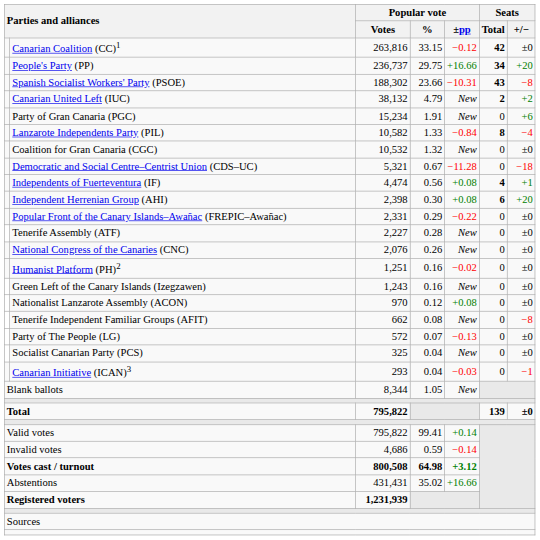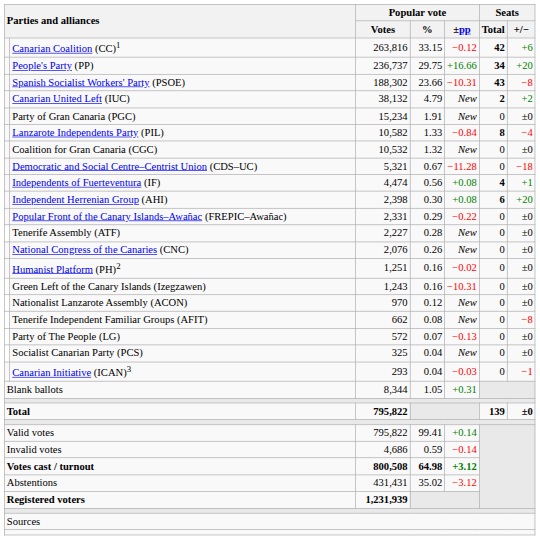(527, 47) ±0 -> (527, 47) +6
(527, 116) +6 -> (527, 116) ±0
(467, 286) New -> (462, 286) −10.31
(465, 303) +0.08 -> (467, 303) New
(467, 389) New -> (465, 389) +0.31
(462, 483) +16.66 -> (465, 483) −3.12
